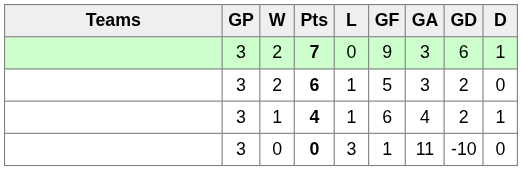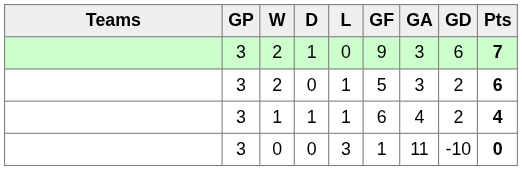columns swapped: (500, 20) <-> (314, 20)
